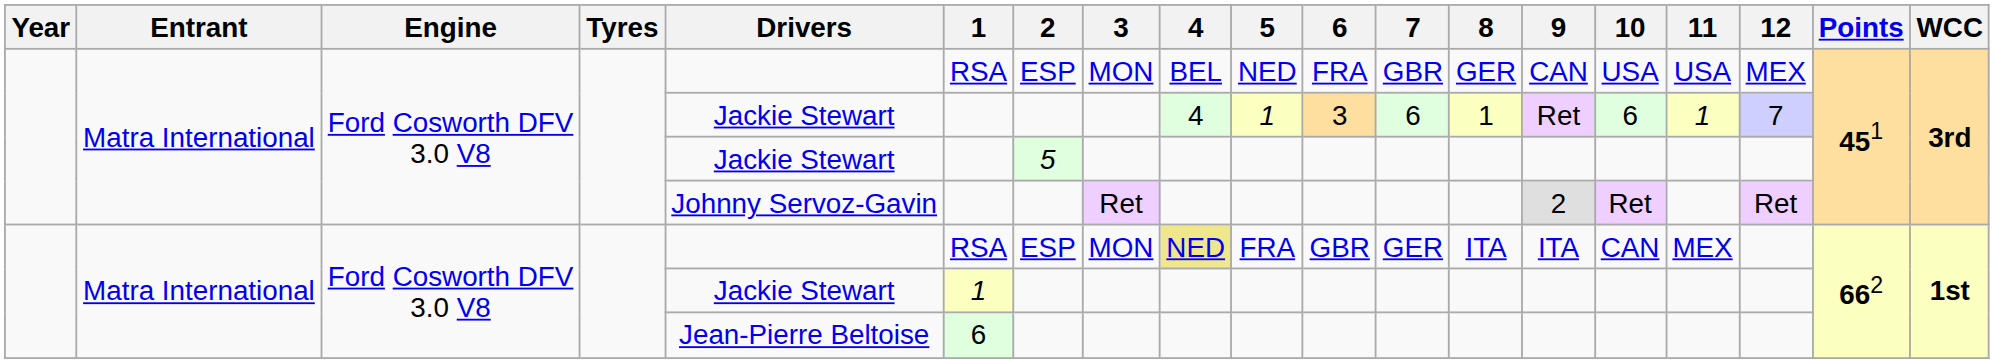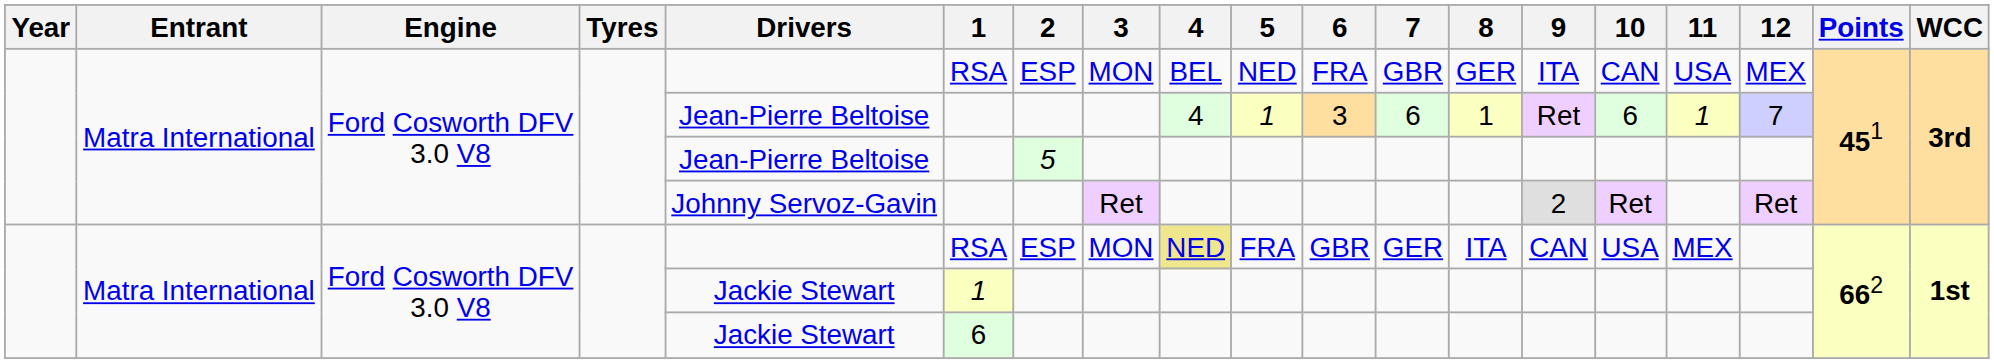(1558, 71) CAN -> (1558, 71) ITA
(1630, 71) USA -> (1630, 71) CAN
(804, 115) Jackie Stewart -> (804, 115) Jean-Pierre Beltoise
(804, 159) Jackie Stewart -> (804, 159) Jean-Pierre Beltoise
(1558, 247) ITA -> (1558, 247) CAN
(1630, 247) CAN -> (1630, 247) USA
(804, 335) Jean-Pierre Beltoise -> (804, 335) Jackie Stewart
